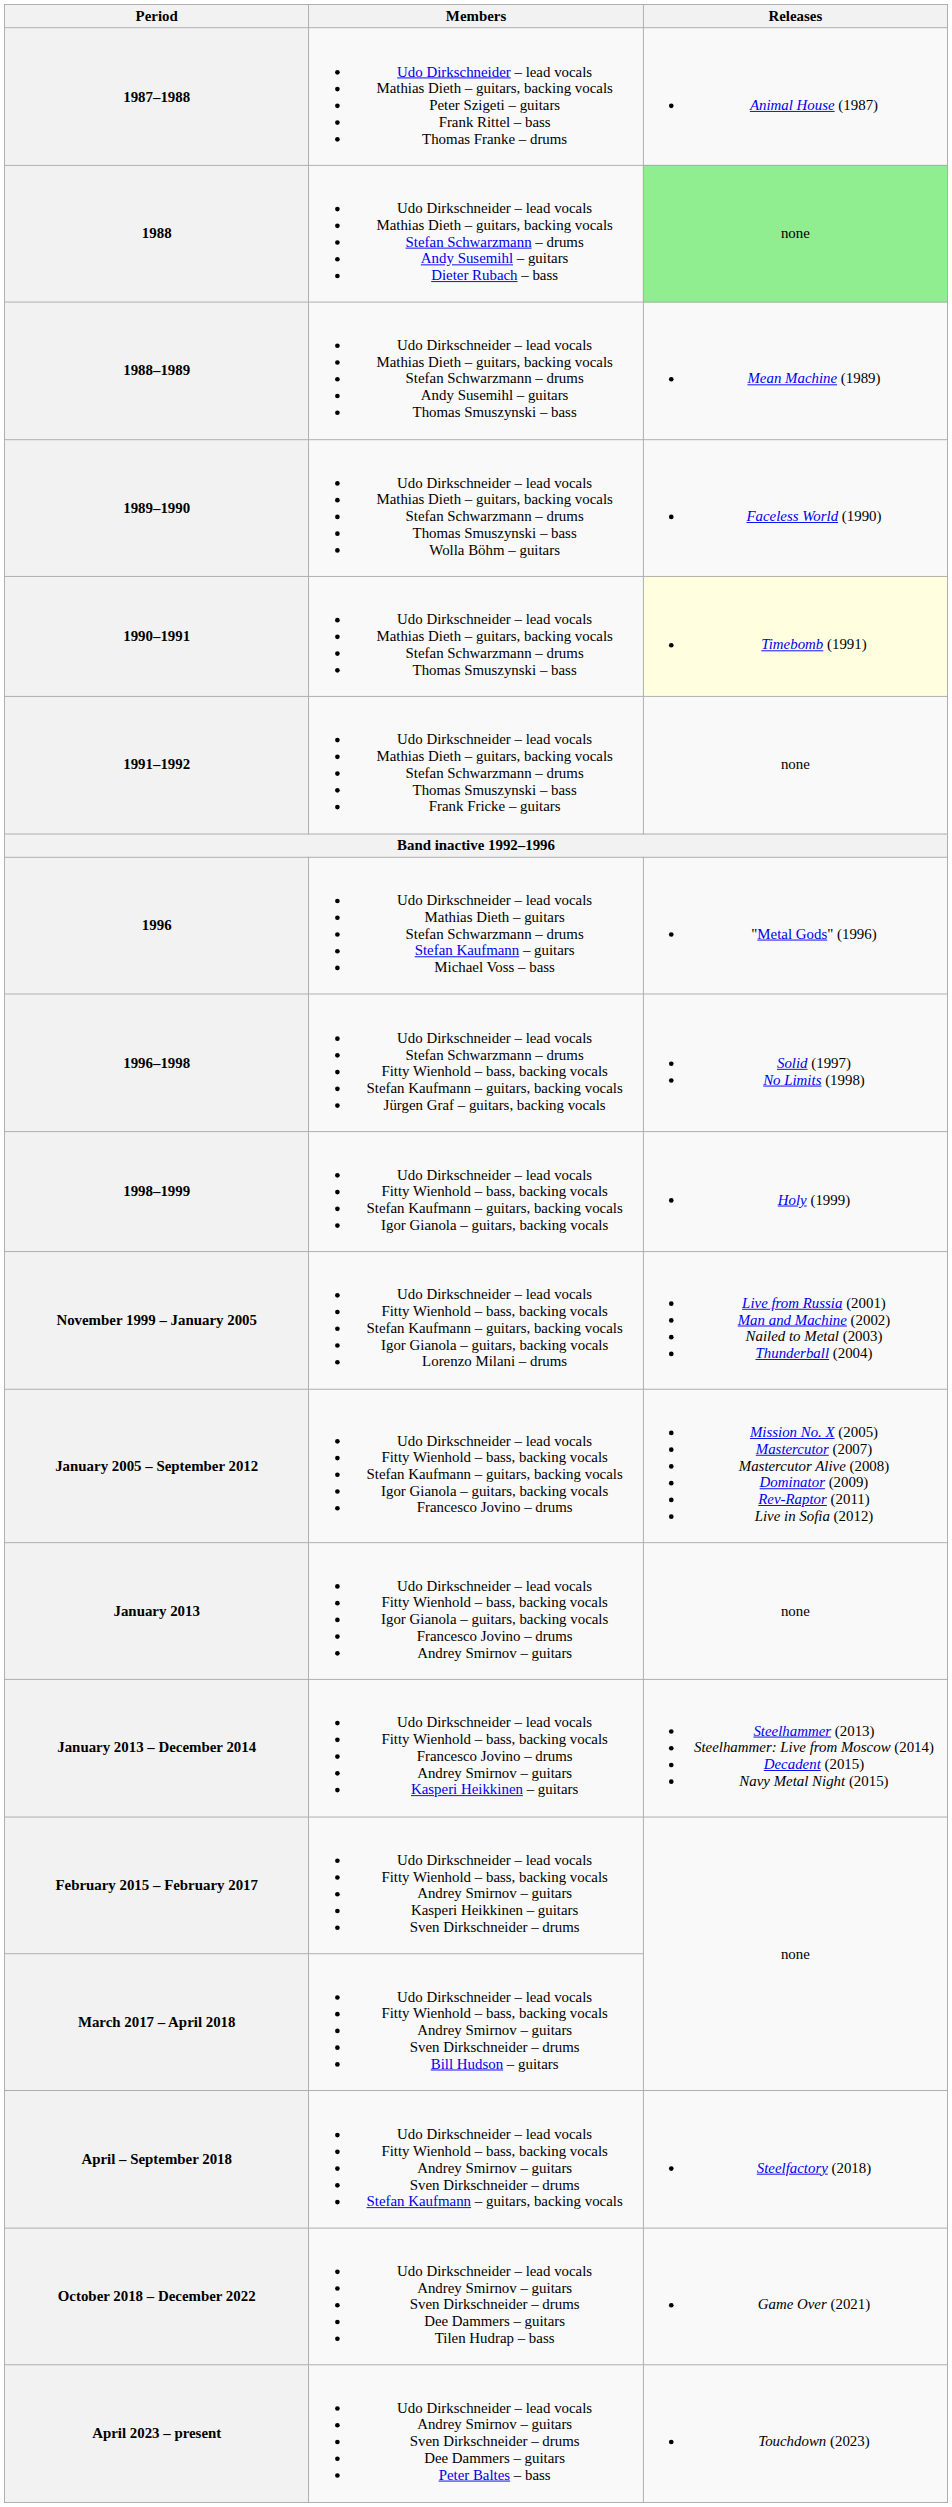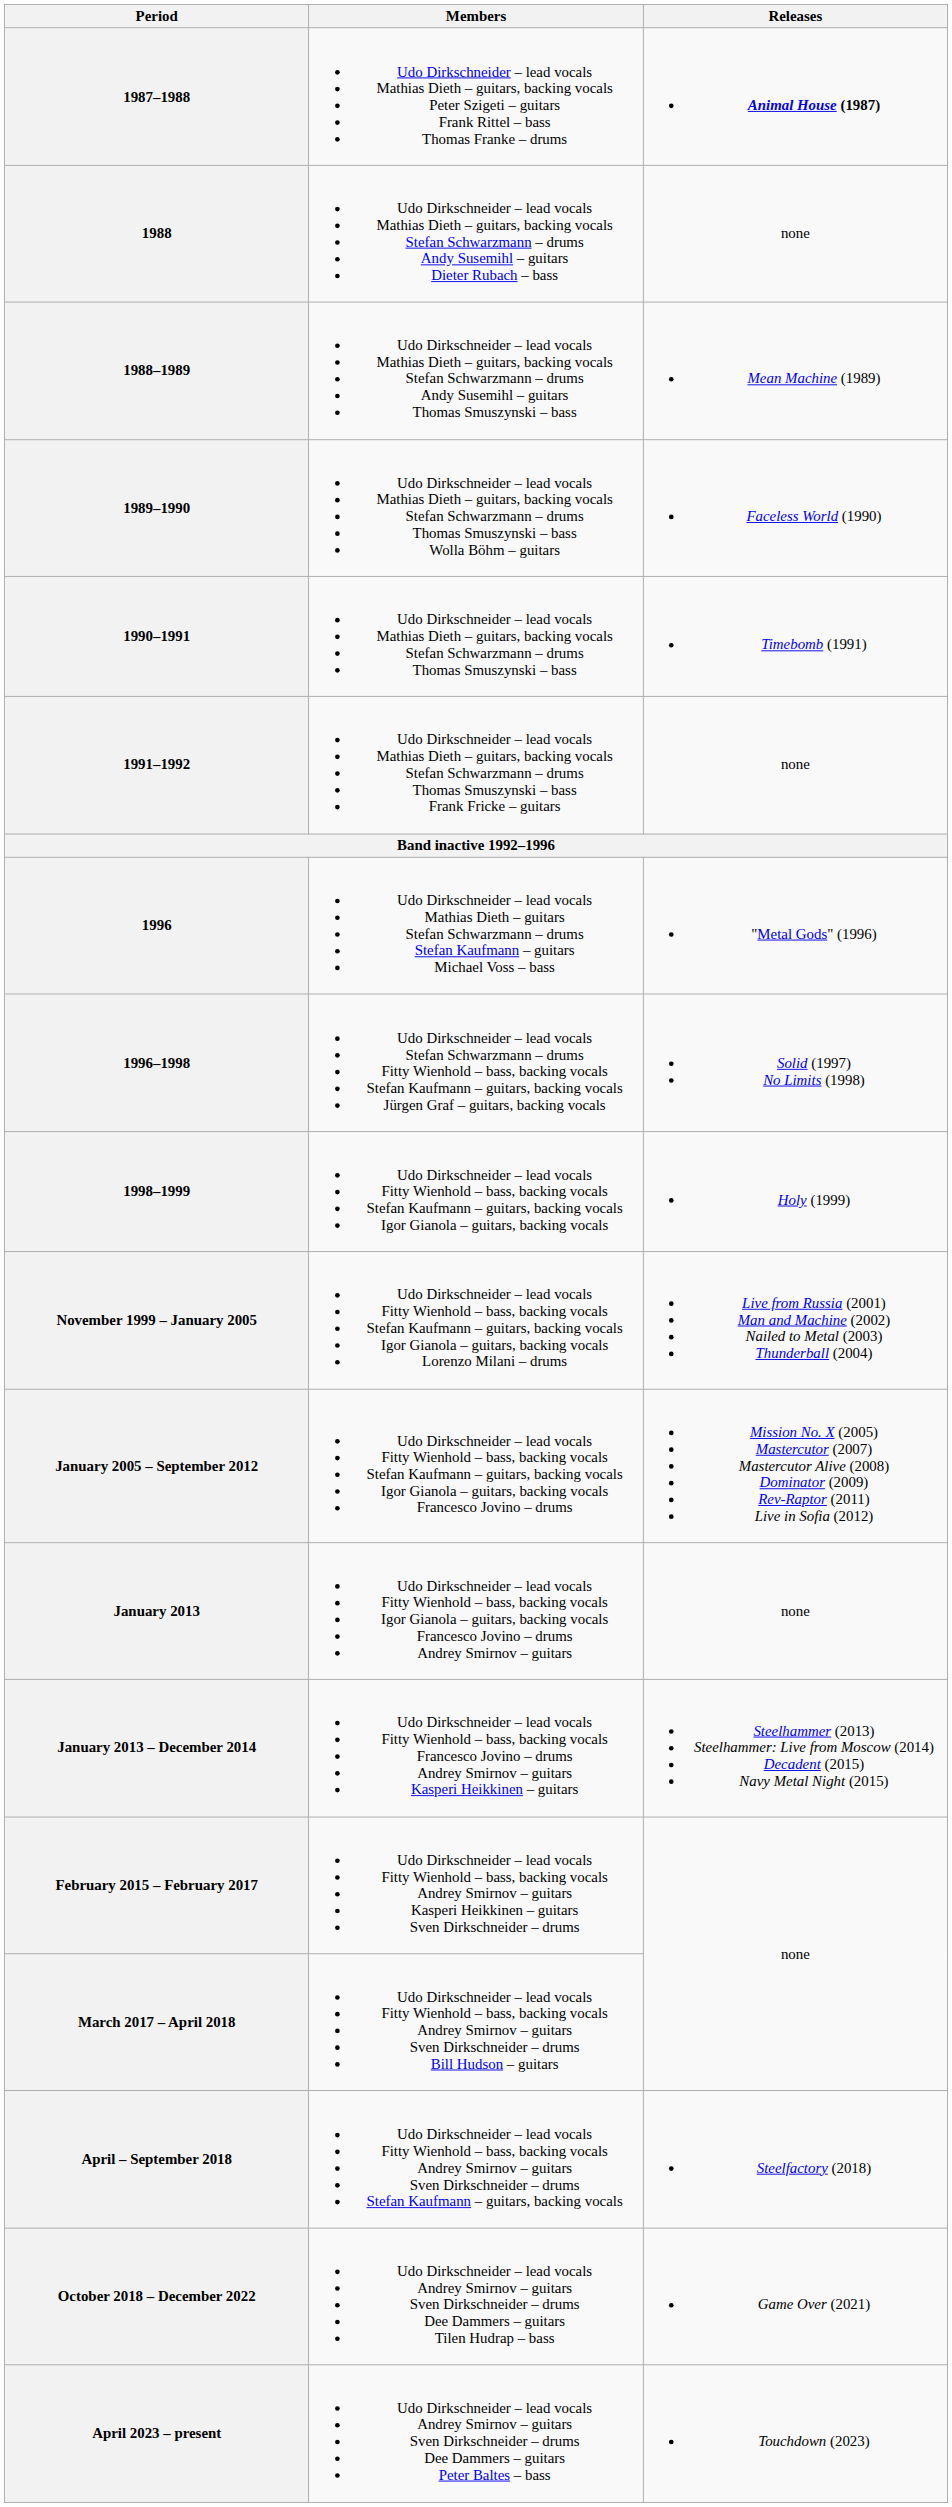(795, 105) normal -> (795, 105) bold
(795, 233) lightgreen background -> (795, 233) no background
(795, 645) lightyellow background -> (795, 645) no background
